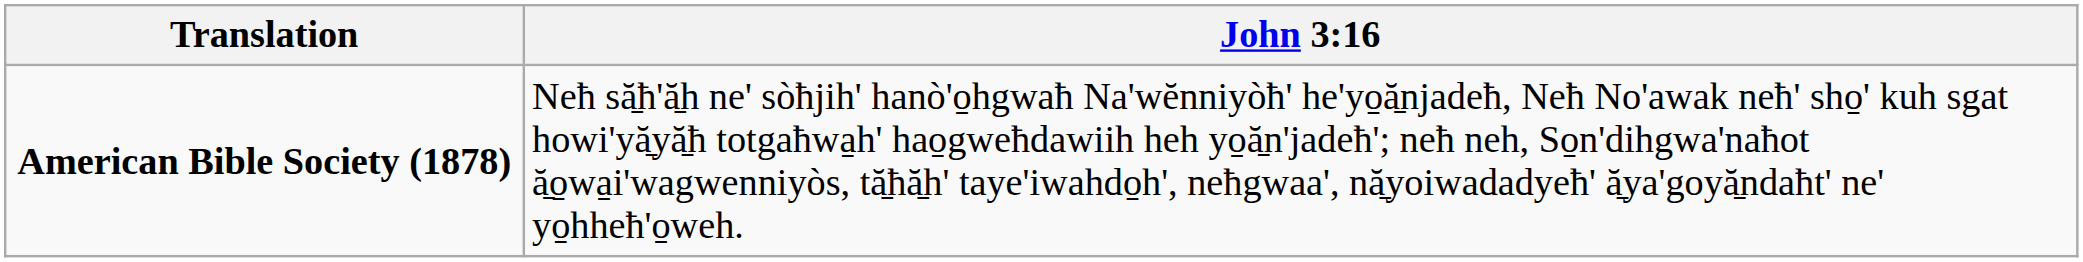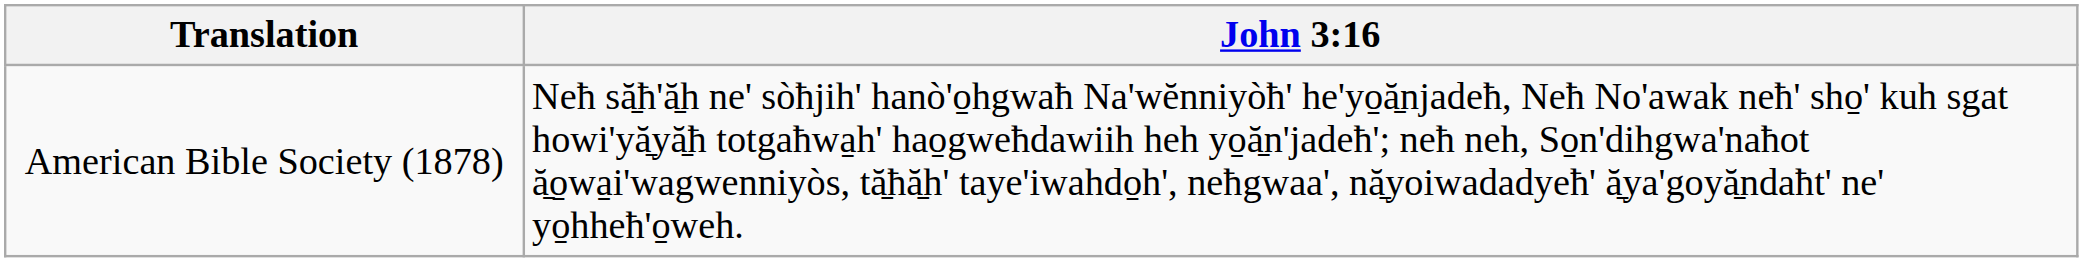(264, 159) bold -> (264, 159) normal
